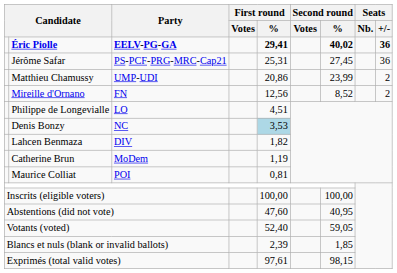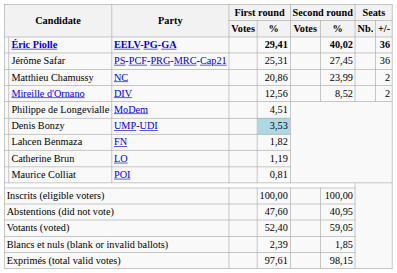(136, 77) UMP-UDI -> (121, 77) NC
(120, 93) FN -> (123, 93) DIV
(121, 110) LO -> (131, 110) MoDem
(121, 126) NC -> (136, 126) UMP-UDI
(123, 142) DIV -> (120, 142) FN
(131, 158) MoDem -> (121, 158) LO
